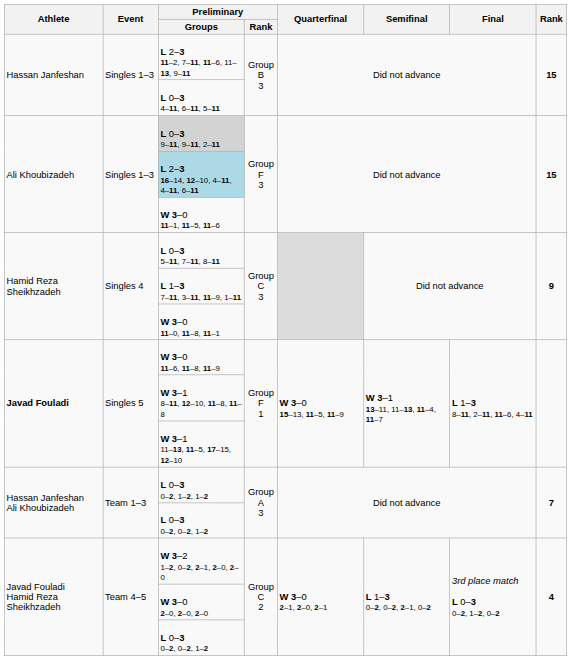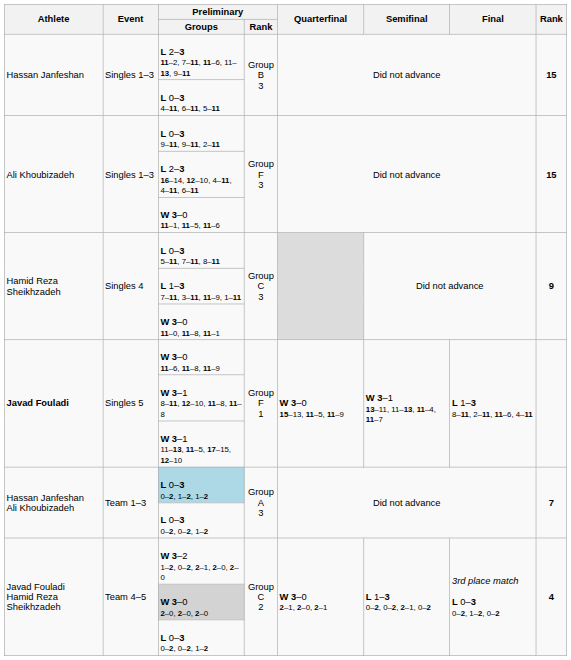(190, 139) lightgrey background -> (190, 139) no background
(196, 180) lightblue background -> (196, 180) no background
(184, 490) no background -> (184, 490) lightblue background
(184, 608) no background -> (184, 608) lightgrey background
